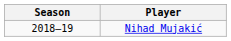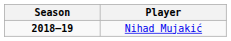(52, 29) normal -> (52, 29) bold
